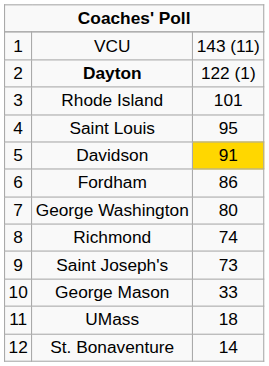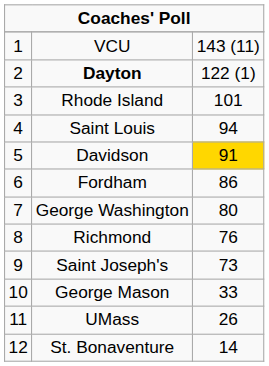(228, 128) 95 -> (228, 128) 94
(228, 237) 74 -> (228, 237) 76
(228, 319) 18 -> (228, 319) 26
